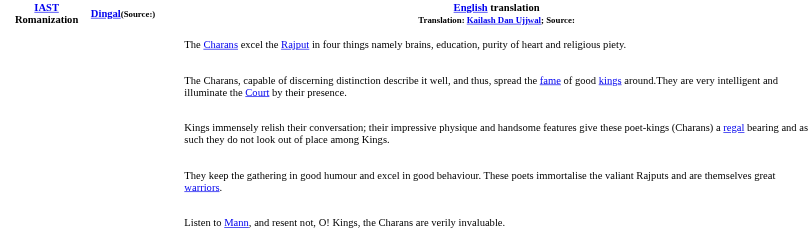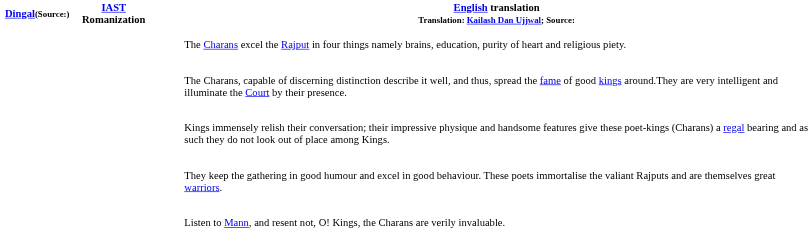columns swapped: (123, 14) <-> (47, 14)
